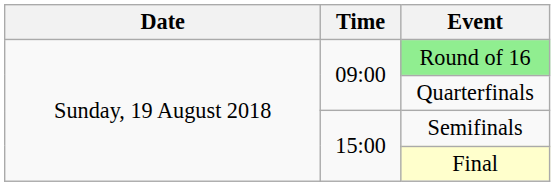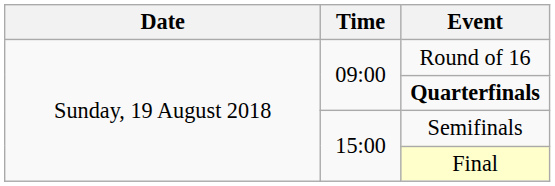(475, 57) lightgreen background -> (475, 57) no background
(475, 92) normal -> (475, 92) bold
